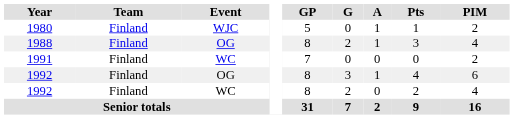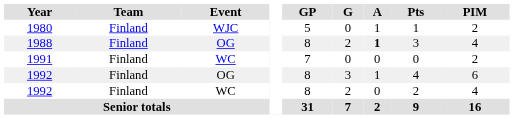(377, 43) normal -> (377, 43) bold
